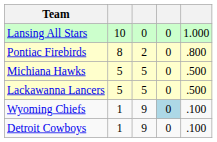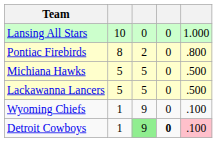(168, 109) lightblue background -> (168, 109) no background
(144, 128) no background -> (144, 128) lightgreen background
(168, 128) normal -> (168, 128) bold
(196, 128) no background -> (196, 128) pink background
